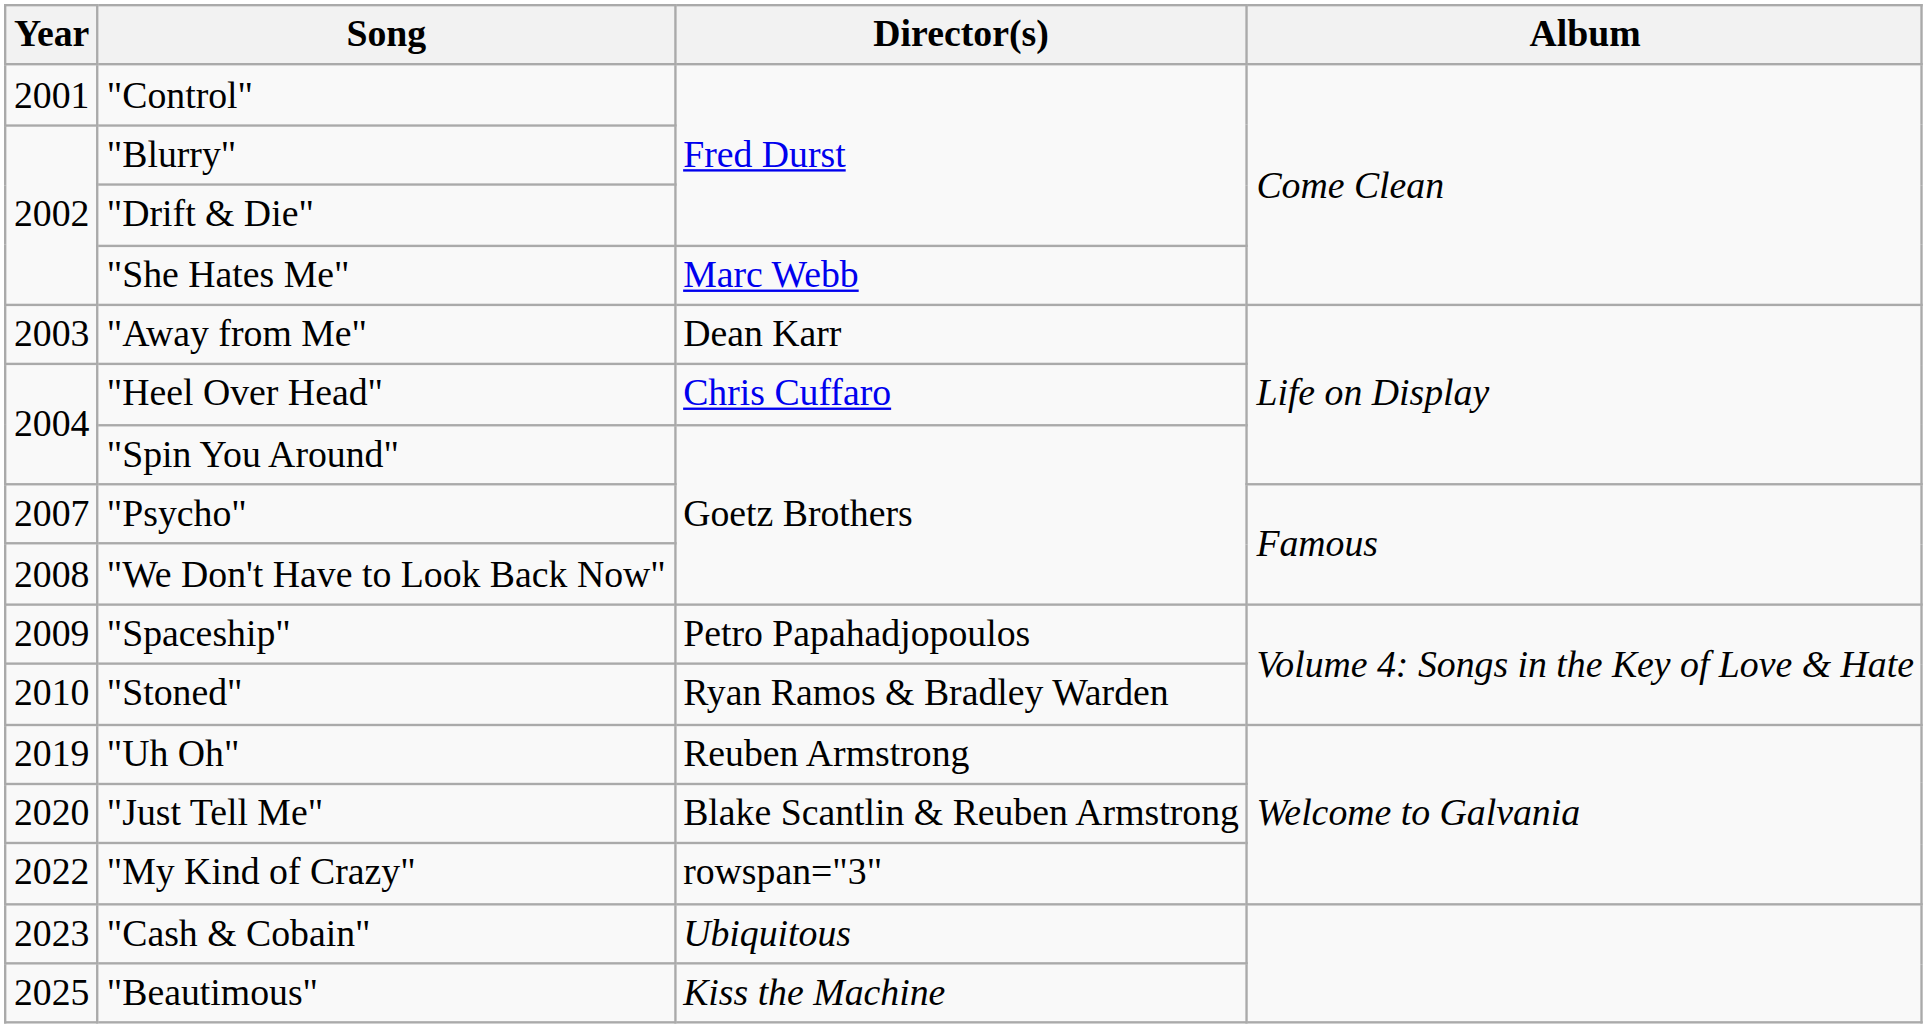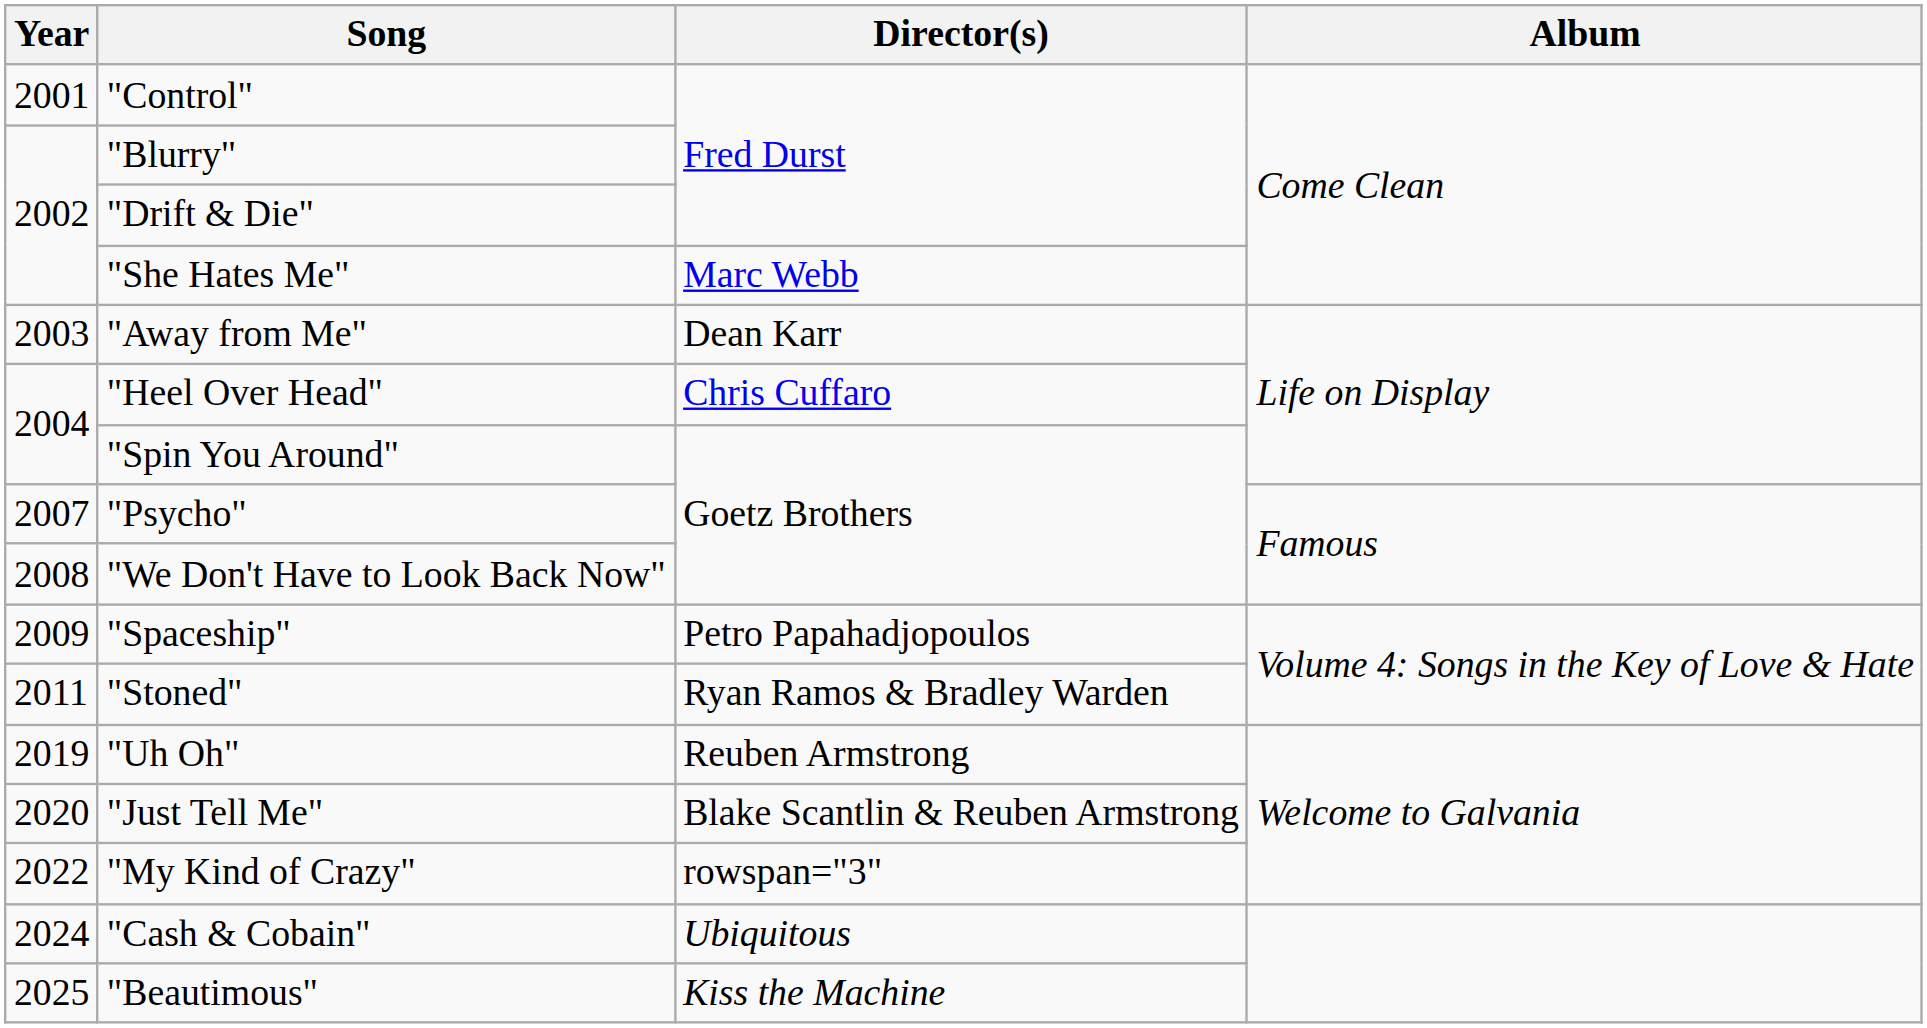(52, 693) 2010 -> (51, 693) 2011
(52, 932) 2023 -> (52, 932) 2024
